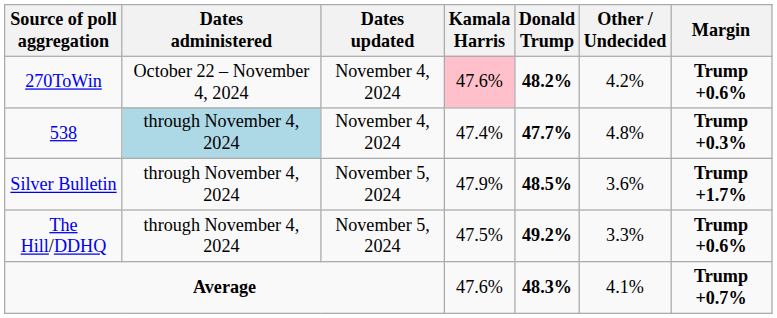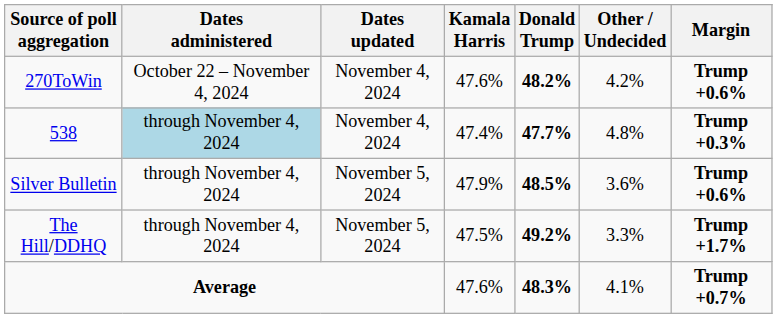(479, 81) pink background -> (479, 81) no background
(721, 184) Trump +1.7% -> (721, 184) Trump +0.6%
(721, 235) Trump +0.6% -> (721, 235) Trump +1.7%
